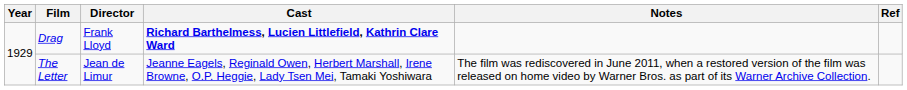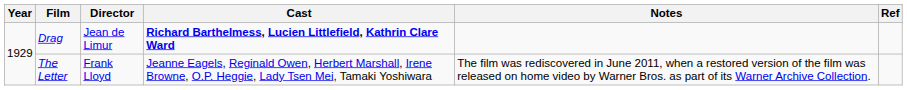(98, 38) Frank Lloyd -> (104, 38) Jean de Limur
(104, 69) Jean de Limur -> (98, 69) Frank Lloyd
